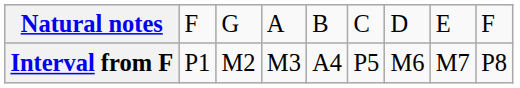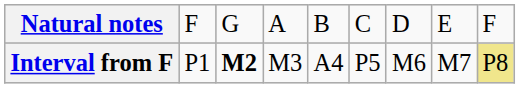(239, 62) normal -> (239, 62) bold
(494, 62) no background -> (495, 62) khaki background
